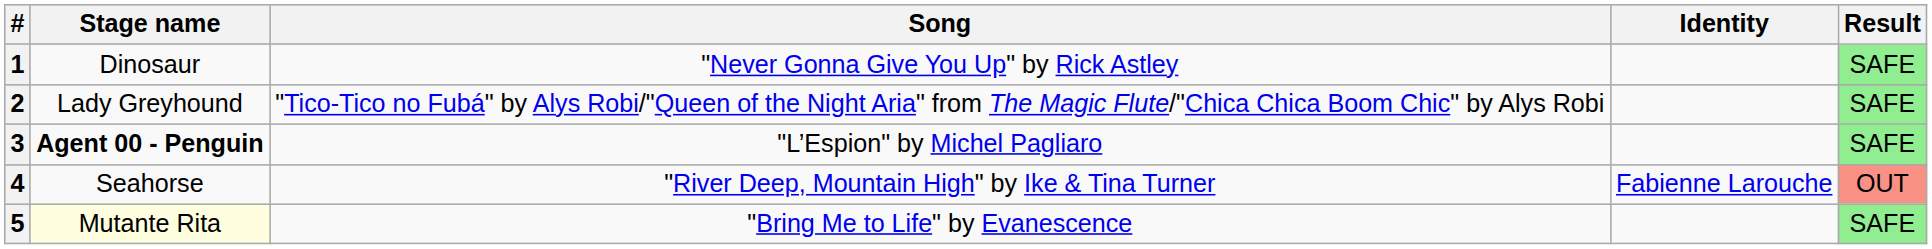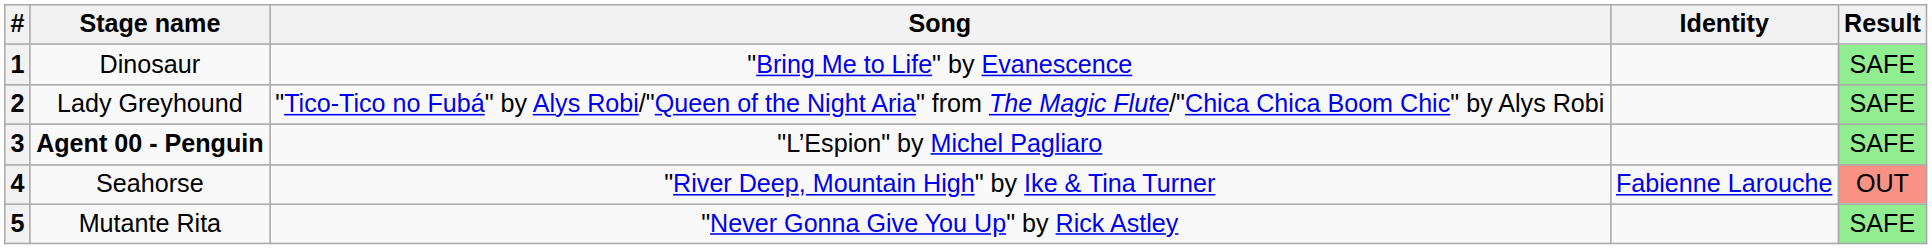(940, 64) "Never Gonna Give You Up" by Rick Astley -> (940, 64) "Bring Me to Life" by Evanescence
(150, 223) lightyellow background -> (150, 223) no background
(940, 223) "Bring Me to Life" by Evanescence -> (940, 223) "Never Gonna Give You Up" by Rick Astley
